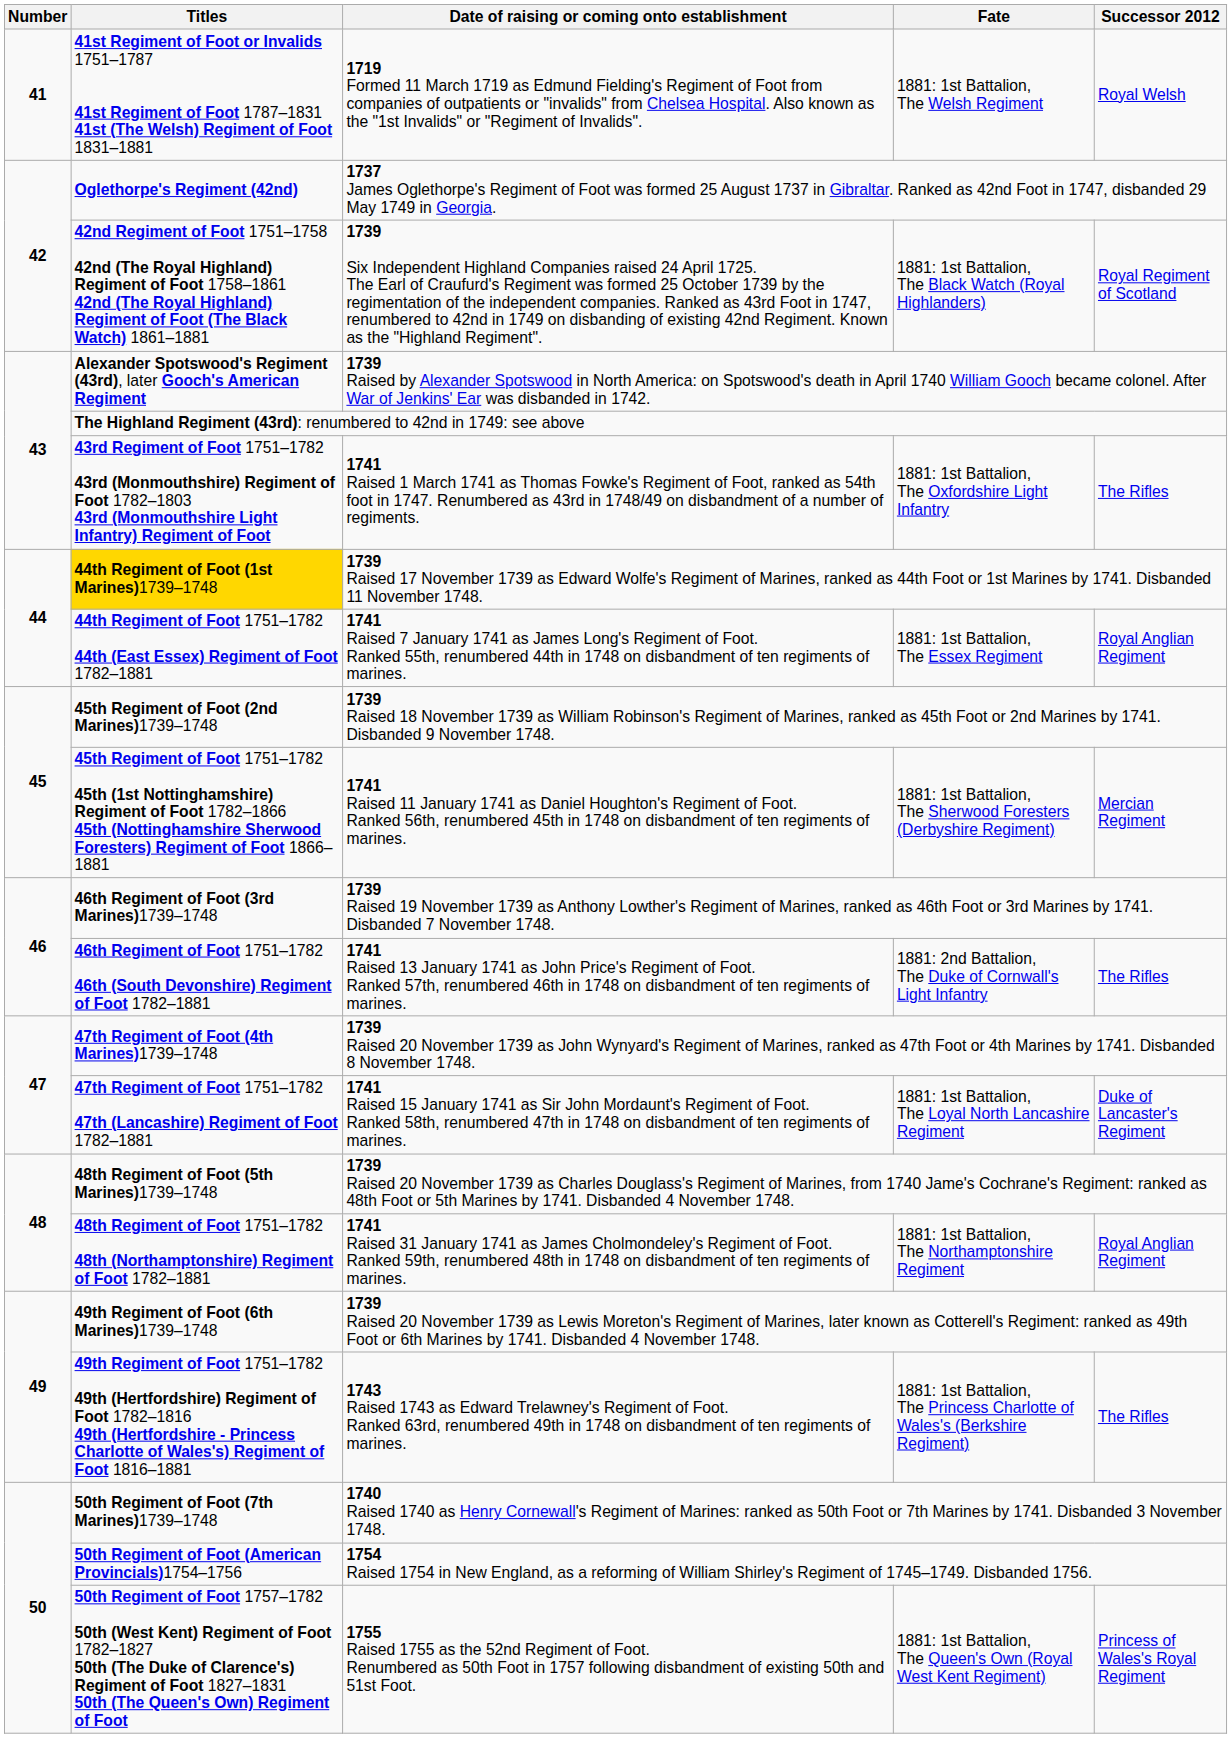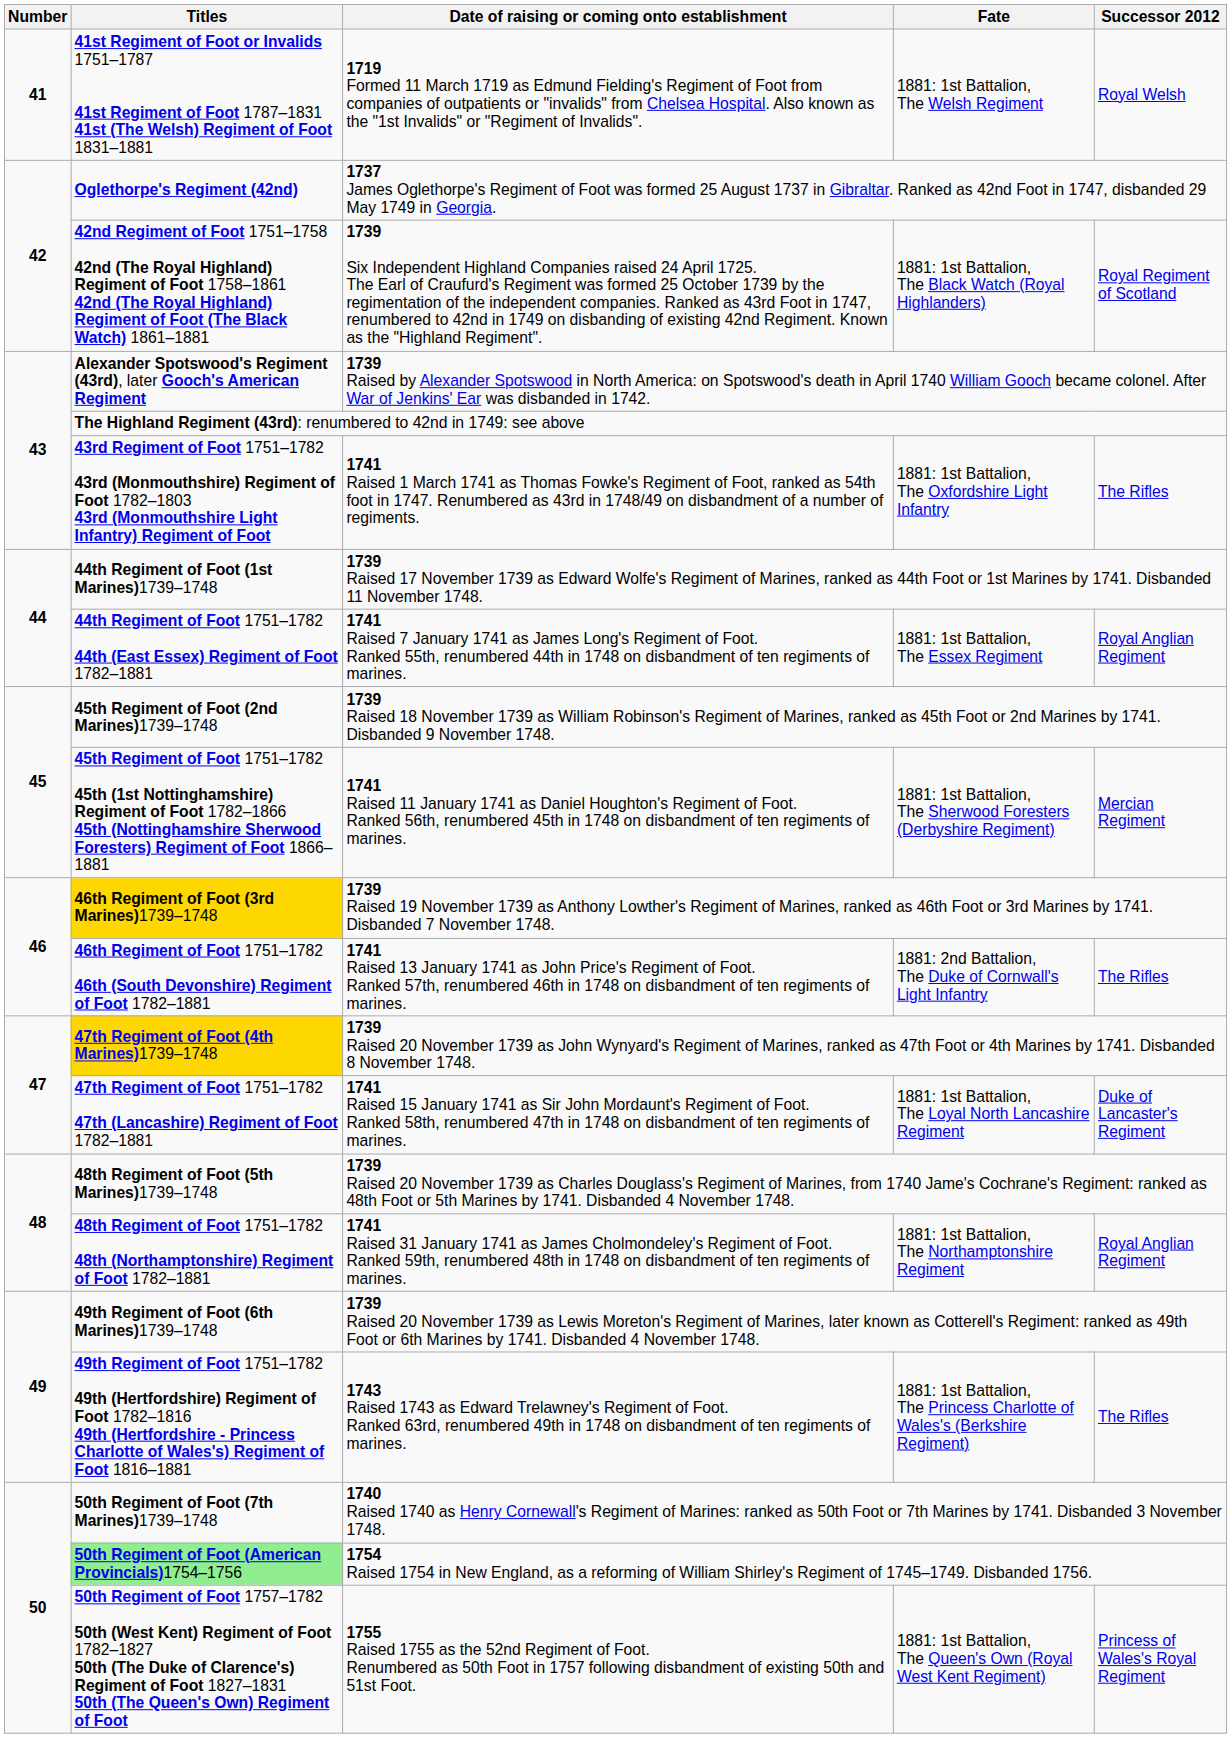(173, 579) gold background -> (173, 579) no background
(174, 907) no background -> (174, 907) gold background
(174, 1045) no background -> (174, 1045) gold background
(198, 1563) no background -> (198, 1563) lightgreen background
